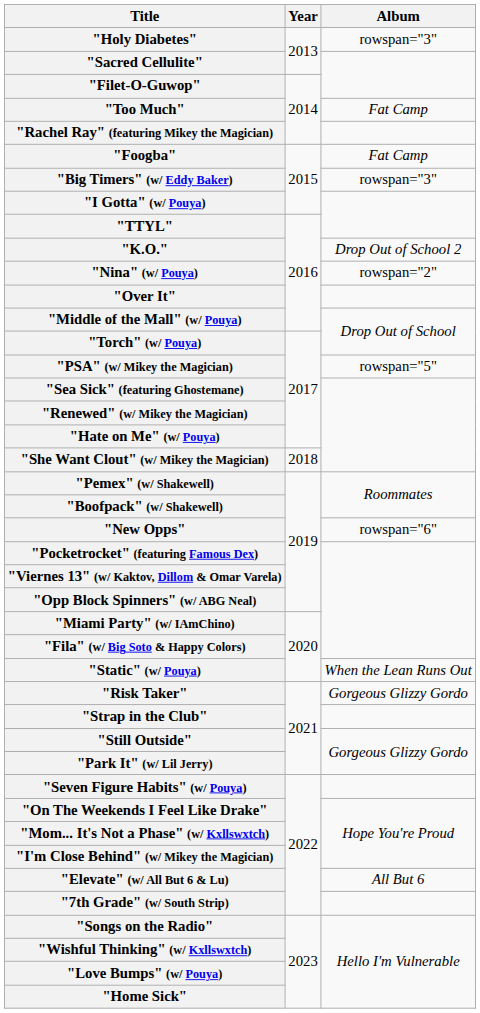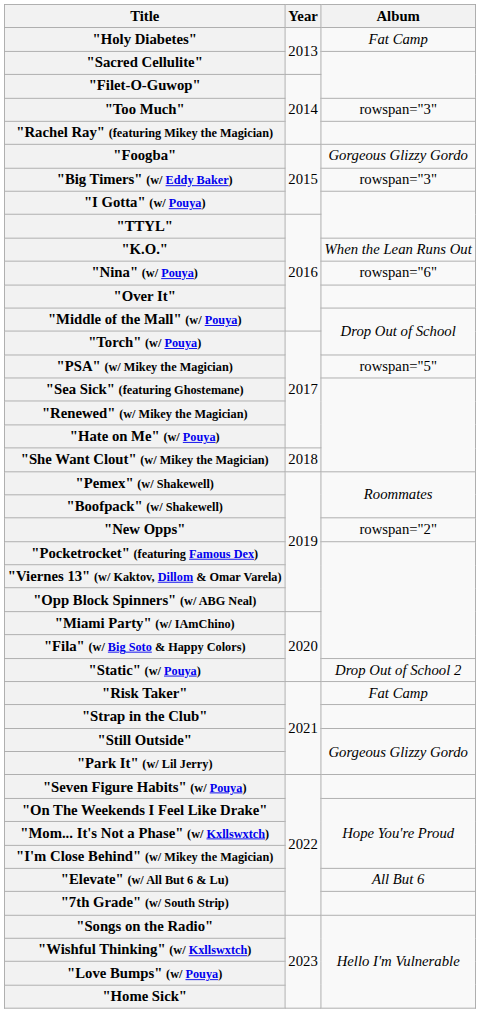(398, 39) rowspan="3" -> (398, 39) Fat Camp
(398, 109) Fat Camp -> (398, 109) rowspan="3"
(398, 156) Fat Camp -> (398, 156) Gorgeous Glizzy Gordo
(398, 249) Drop Out of School 2 -> (398, 249) When the Lean Runs Out
(398, 272) rowspan="2" -> (398, 272) rowspan="6"
(398, 529) rowspan="6" -> (398, 529) rowspan="2"
(398, 669) When the Lean Runs Out -> (398, 669) Drop Out of School 2
(398, 693) Gorgeous Glizzy Gordo -> (398, 693) Fat Camp
